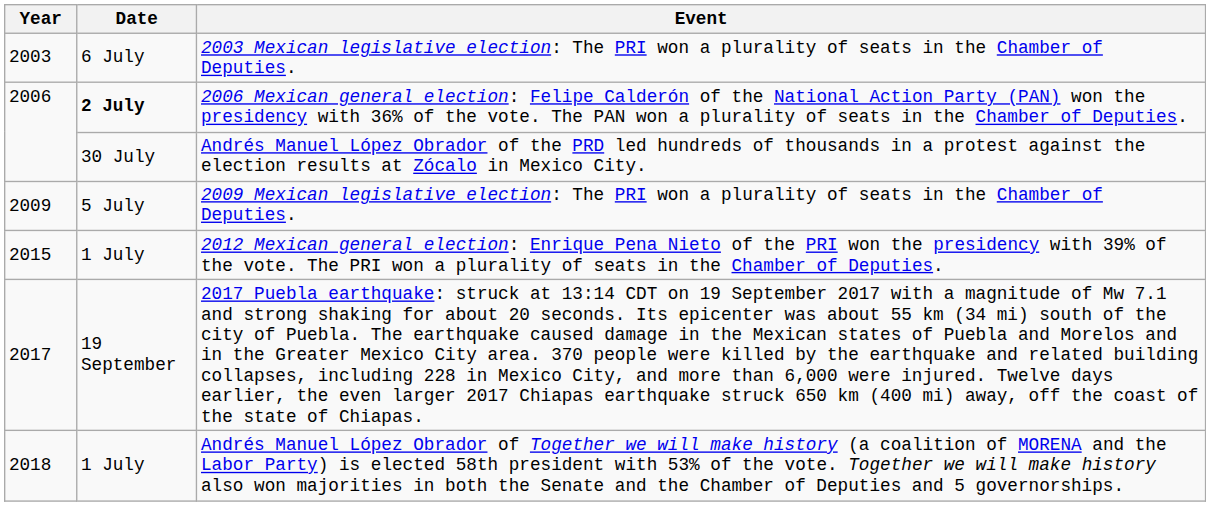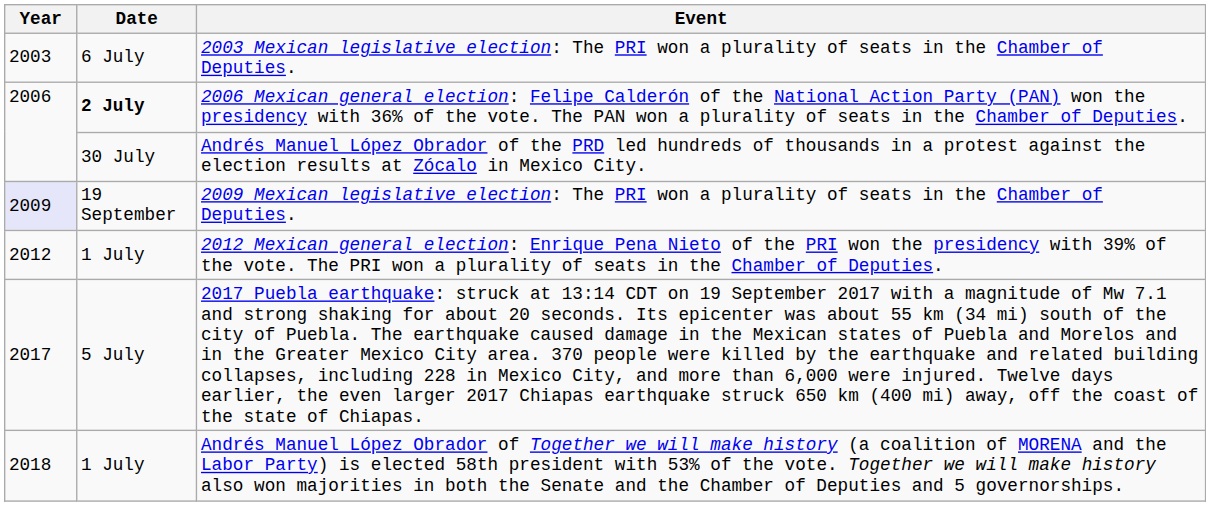(30, 206) no background -> (30, 206) lavender background
(113, 206) 5 July -> (129, 206) 19 September
(30, 255) 2015 -> (30, 255) 2012
(129, 355) 19 September -> (113, 355) 5 July
